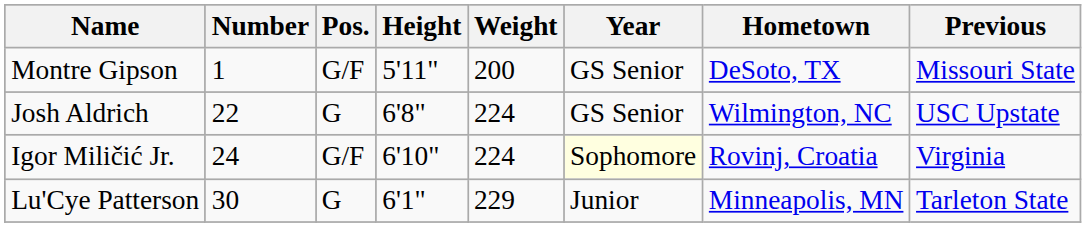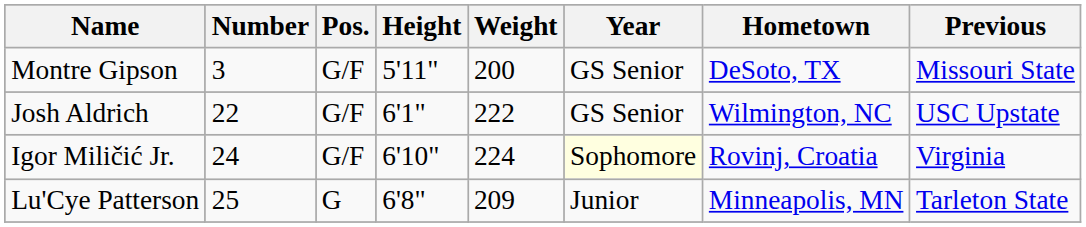(219, 69) 1 -> (219, 69) 3
(332, 112) G -> (343, 112) G/F
(404, 112) 6'8" -> (404, 112) 6'1"
(494, 112) 224 -> (494, 112) 222
(226, 199) 30 -> (226, 199) 25
(404, 199) 6'1" -> (404, 199) 6'8"
(494, 199) 229 -> (494, 199) 209
